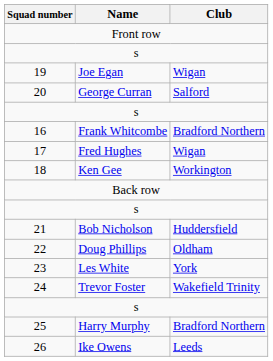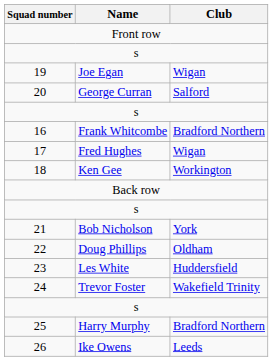(205, 229) Huddersfield -> (185, 229) York
(185, 268) York -> (205, 268) Huddersfield
